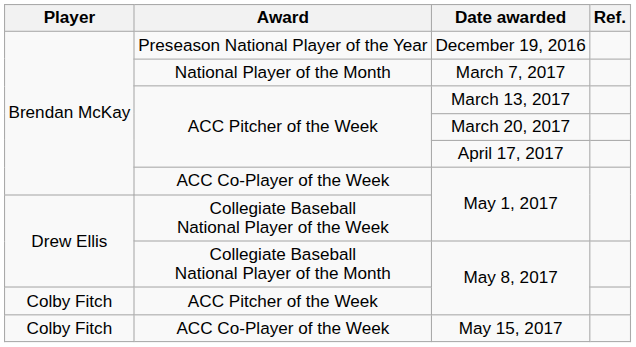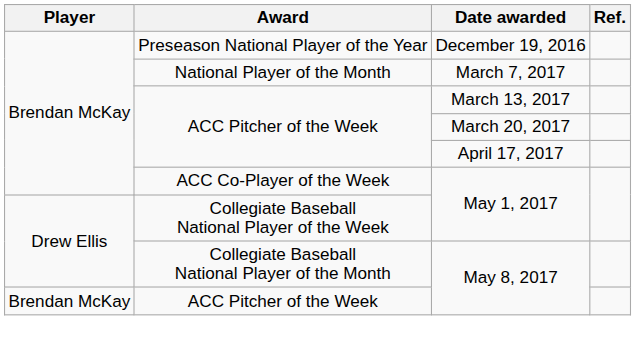(69, 300) Colby Fitch -> (69, 300) Brendan McKay
- row: (283, 328)
